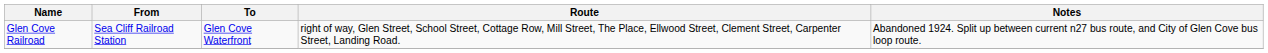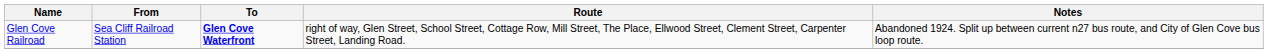(228, 34) normal -> (229, 34) bold
